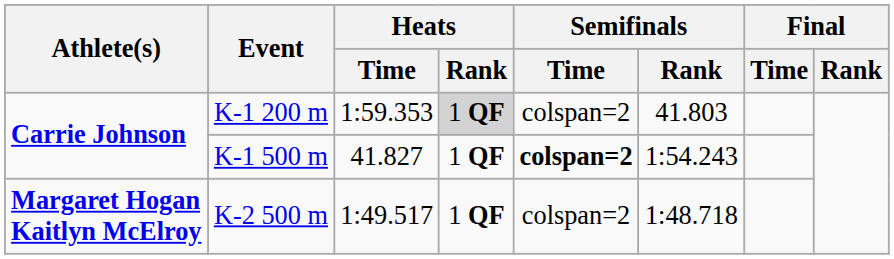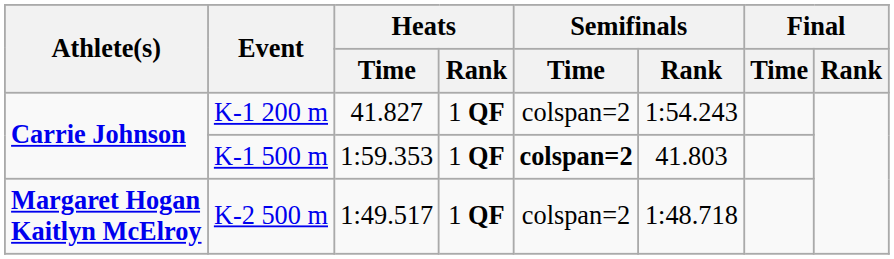(387, 113) 1:59.353 -> (387, 113) 41.827
(476, 113) lightgrey background -> (476, 113) no background
(691, 113) 41.803 -> (691, 113) 1:54.243
(387, 157) 41.827 -> (387, 157) 1:59.353
(691, 157) 1:54.243 -> (691, 157) 41.803
